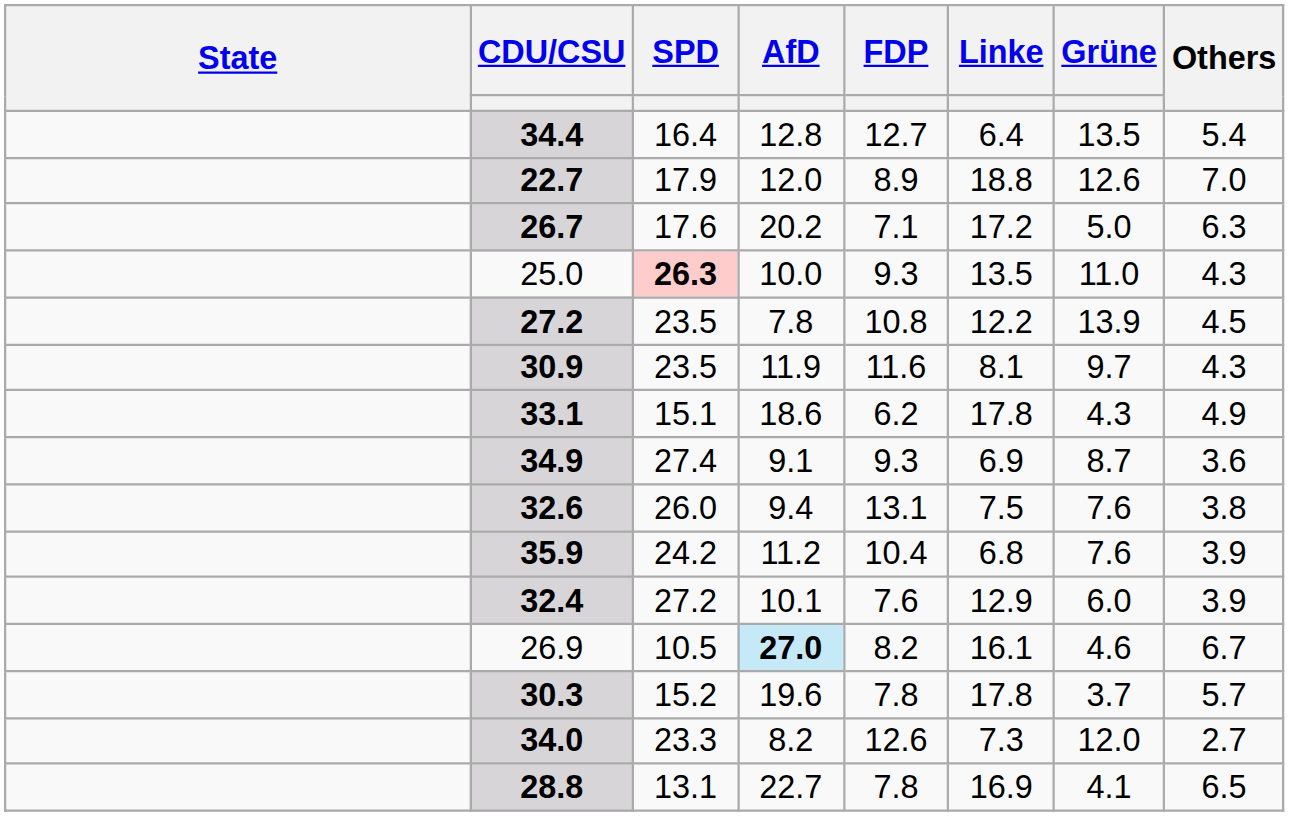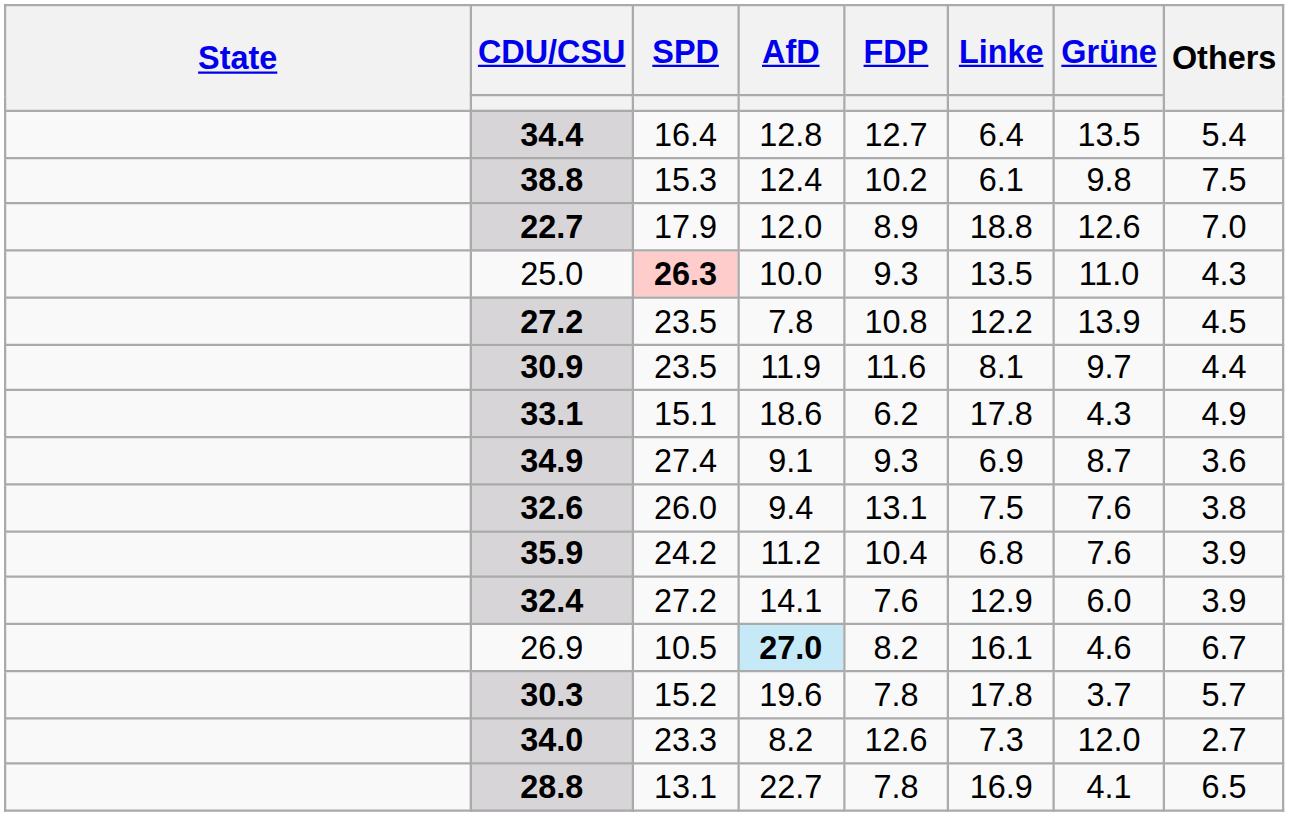+ row: (552, 181)
- row: (552, 227)
(1224, 367) 4.3 -> (1224, 367) 4.4
(791, 601) 10.1 -> (791, 601) 14.1
